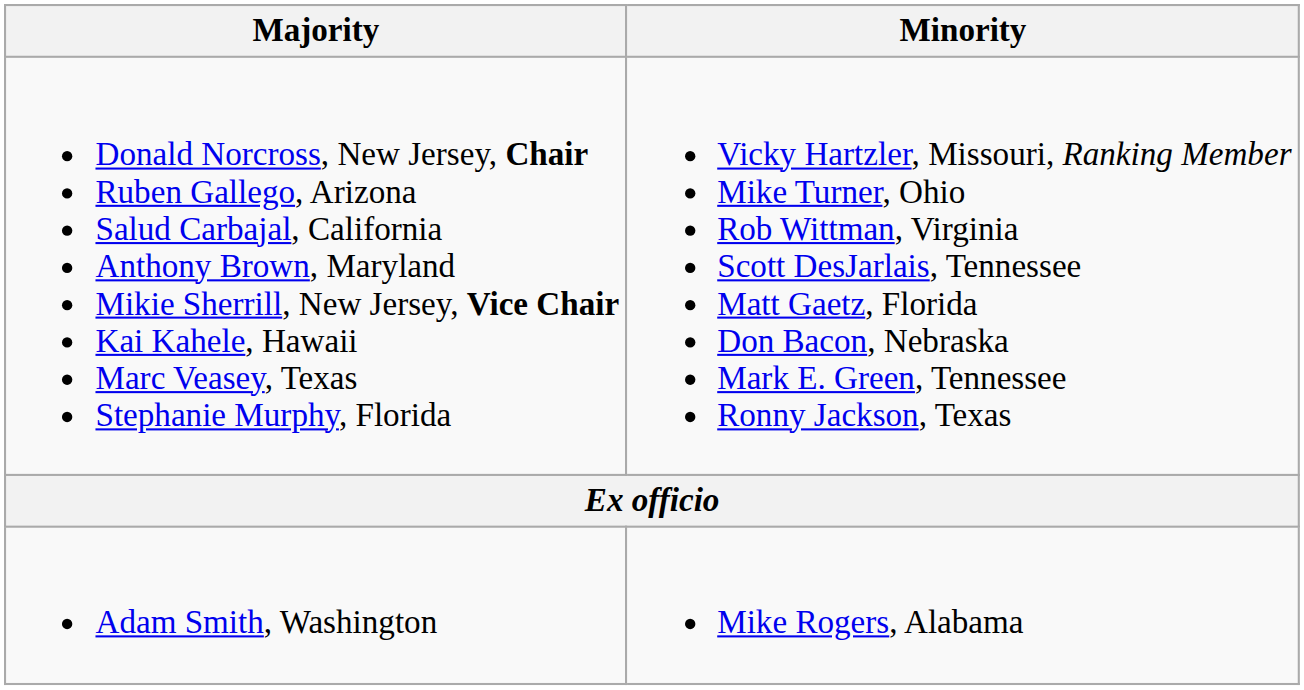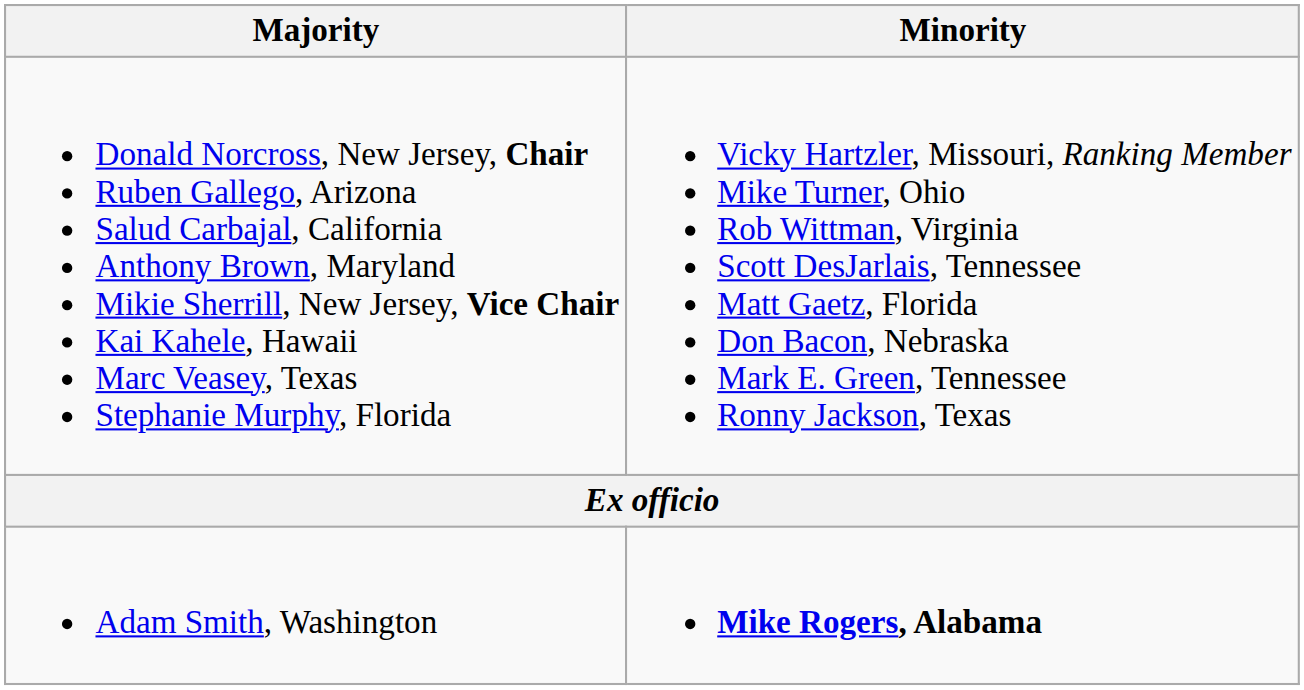(963, 624) normal -> (963, 624) bold
